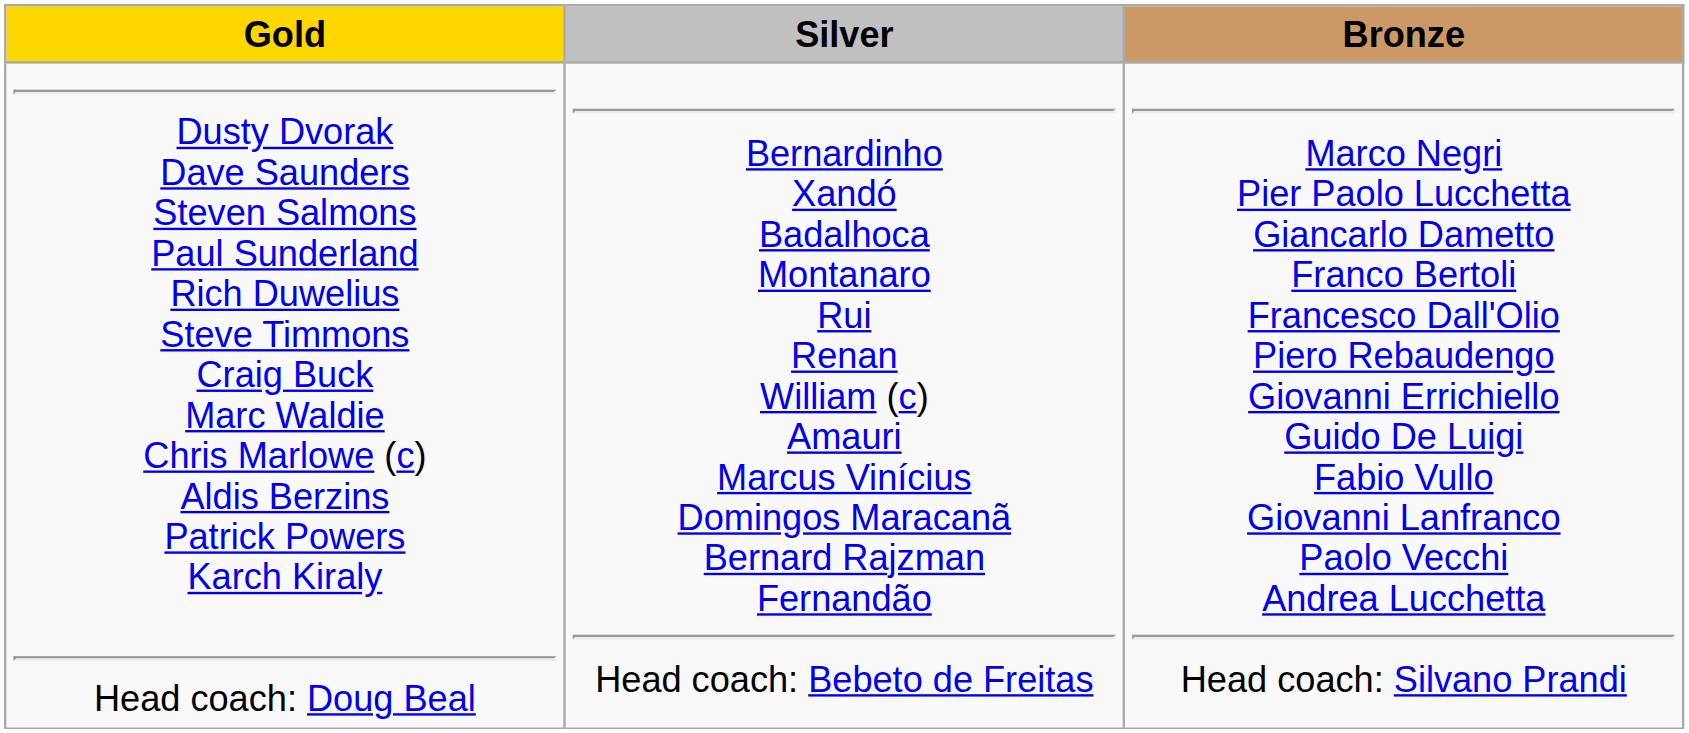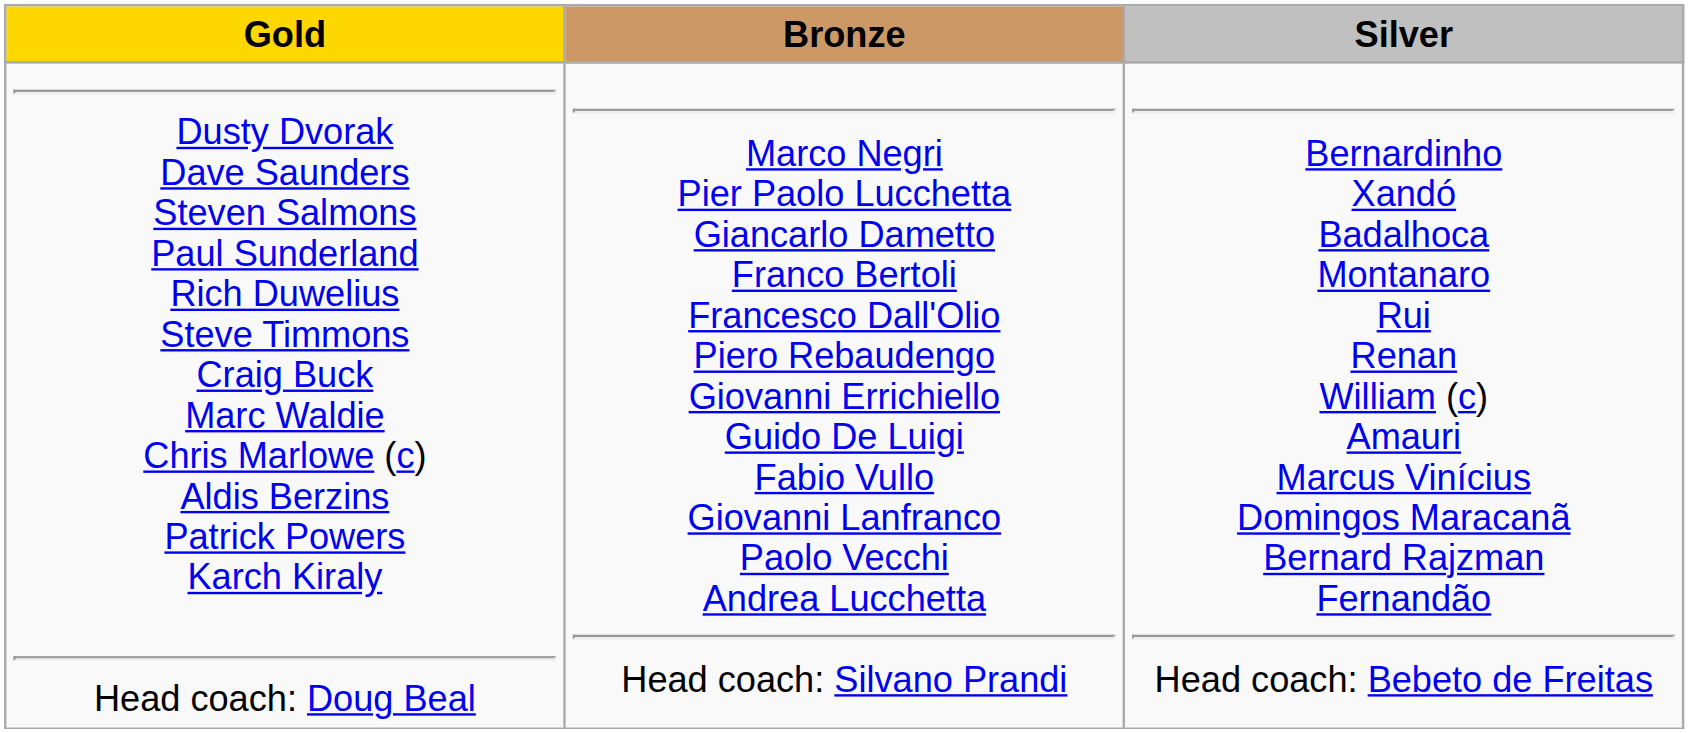columns swapped: (844, 34) <-> (1404, 34)
